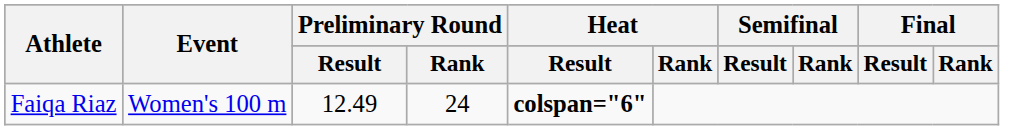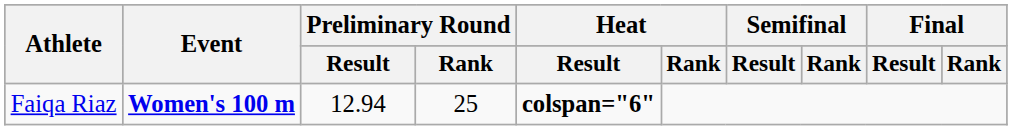(207, 104) normal -> (212, 104) bold
(350, 104) 12.49 -> (358, 104) 12.94
(457, 104) 24 -> (466, 104) 25
